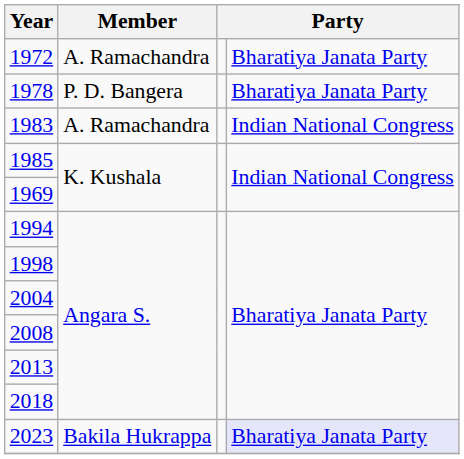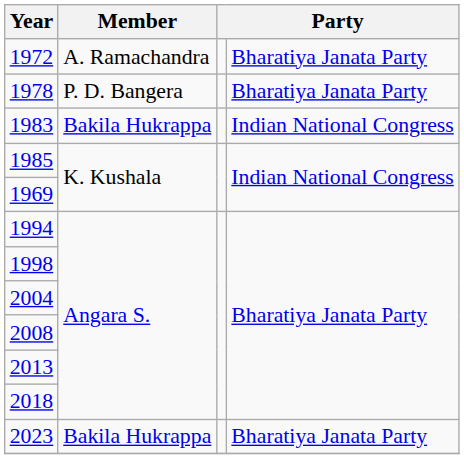(136, 125) A. Ramachandra -> (137, 125) Bakila Hukrappa
(329, 435) lavender background -> (329, 435) no background
